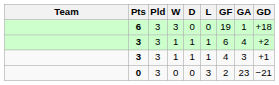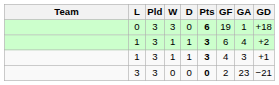columns swapped: (138, 12) <-> (209, 12)
